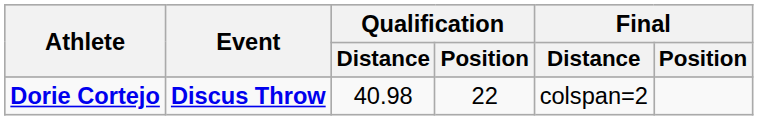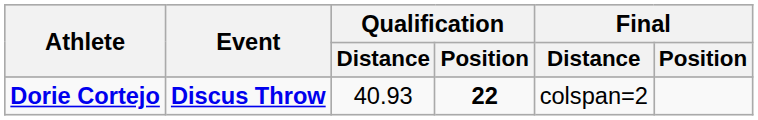(383, 96) 40.98 -> (383, 96) 40.93
(485, 96) normal -> (485, 96) bold
